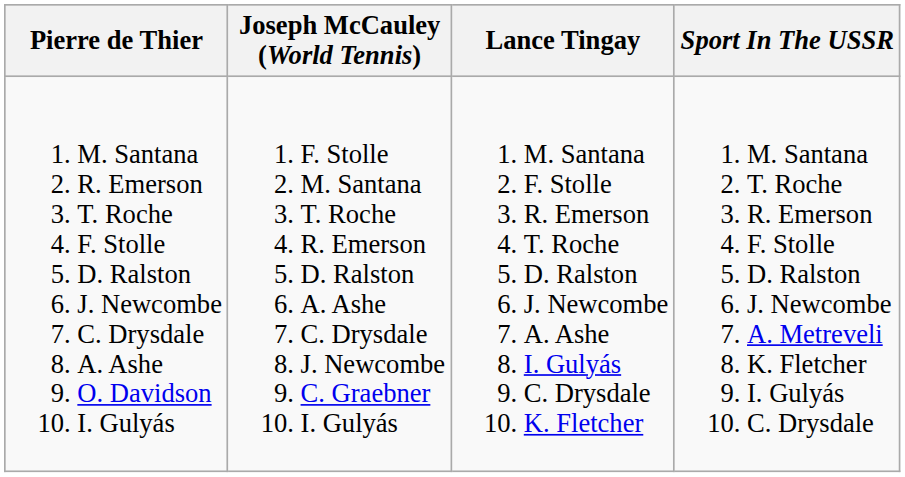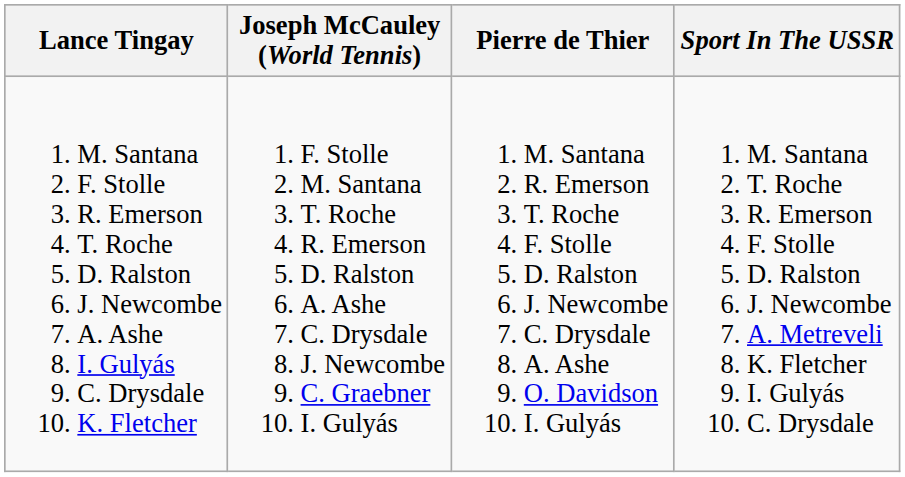columns swapped: (563, 40) <-> (116, 40)
